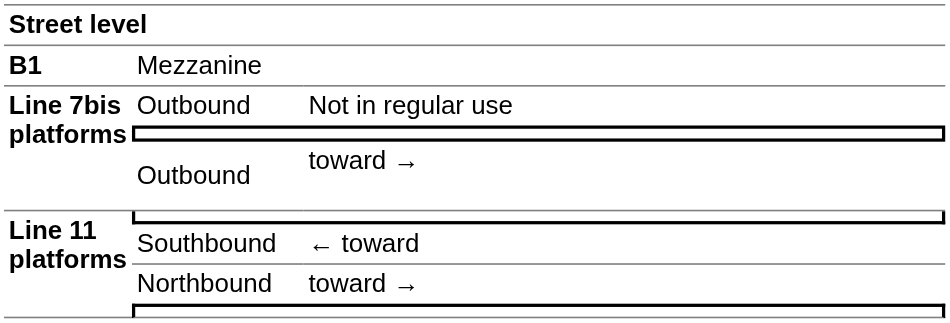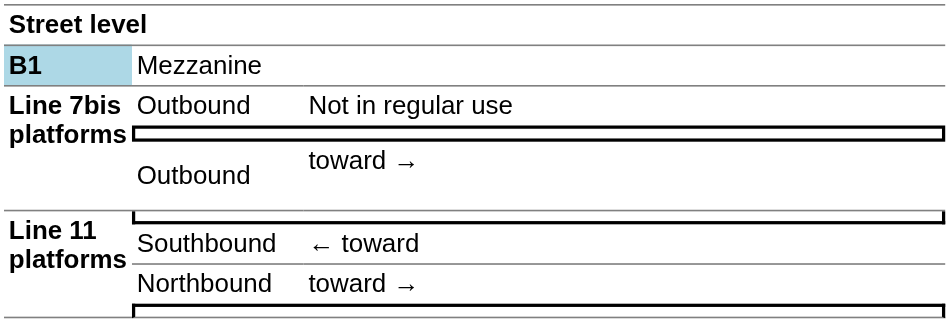(25, 65) no background -> (25, 65) lightblue background
